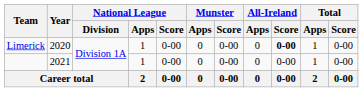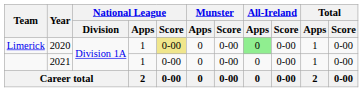(171, 45) no background -> (171, 45) khaki background
(257, 45) no background -> (257, 45) lightgreen background
(286, 45) bold -> (286, 45) normal
